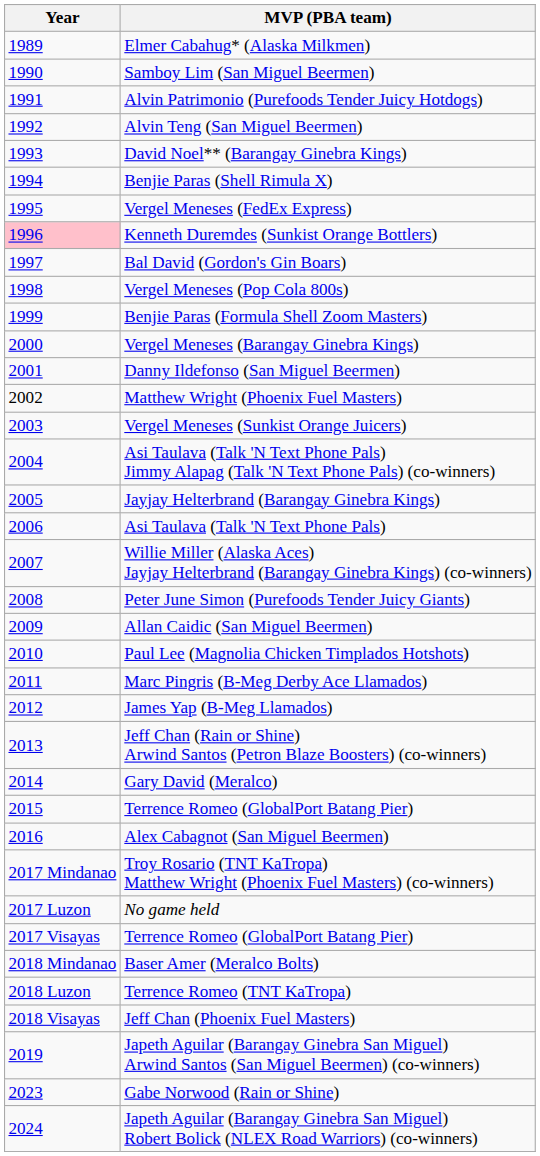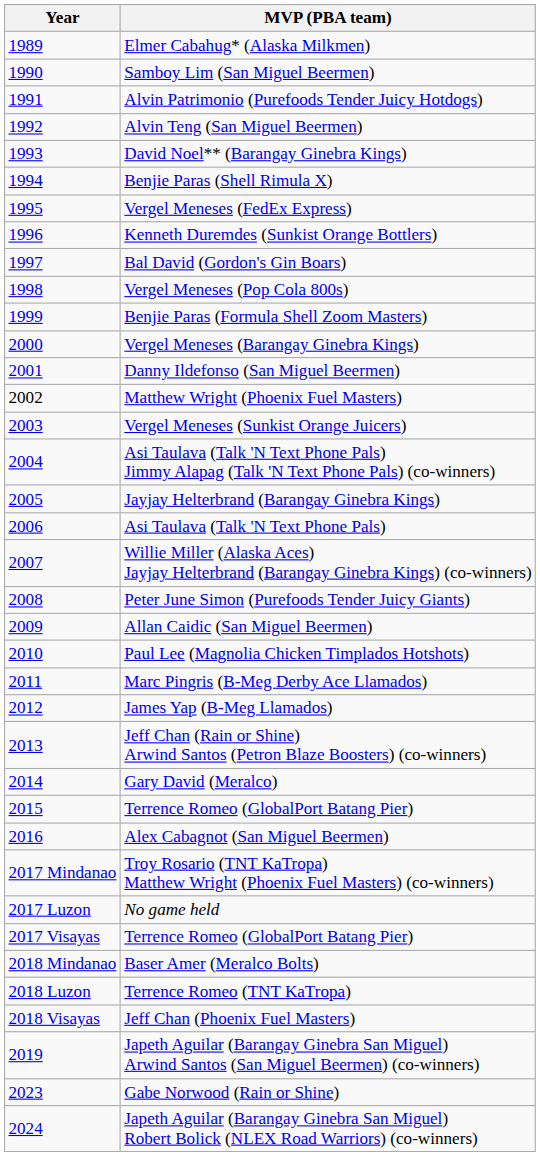(26, 235) pink background -> (26, 235) no background
